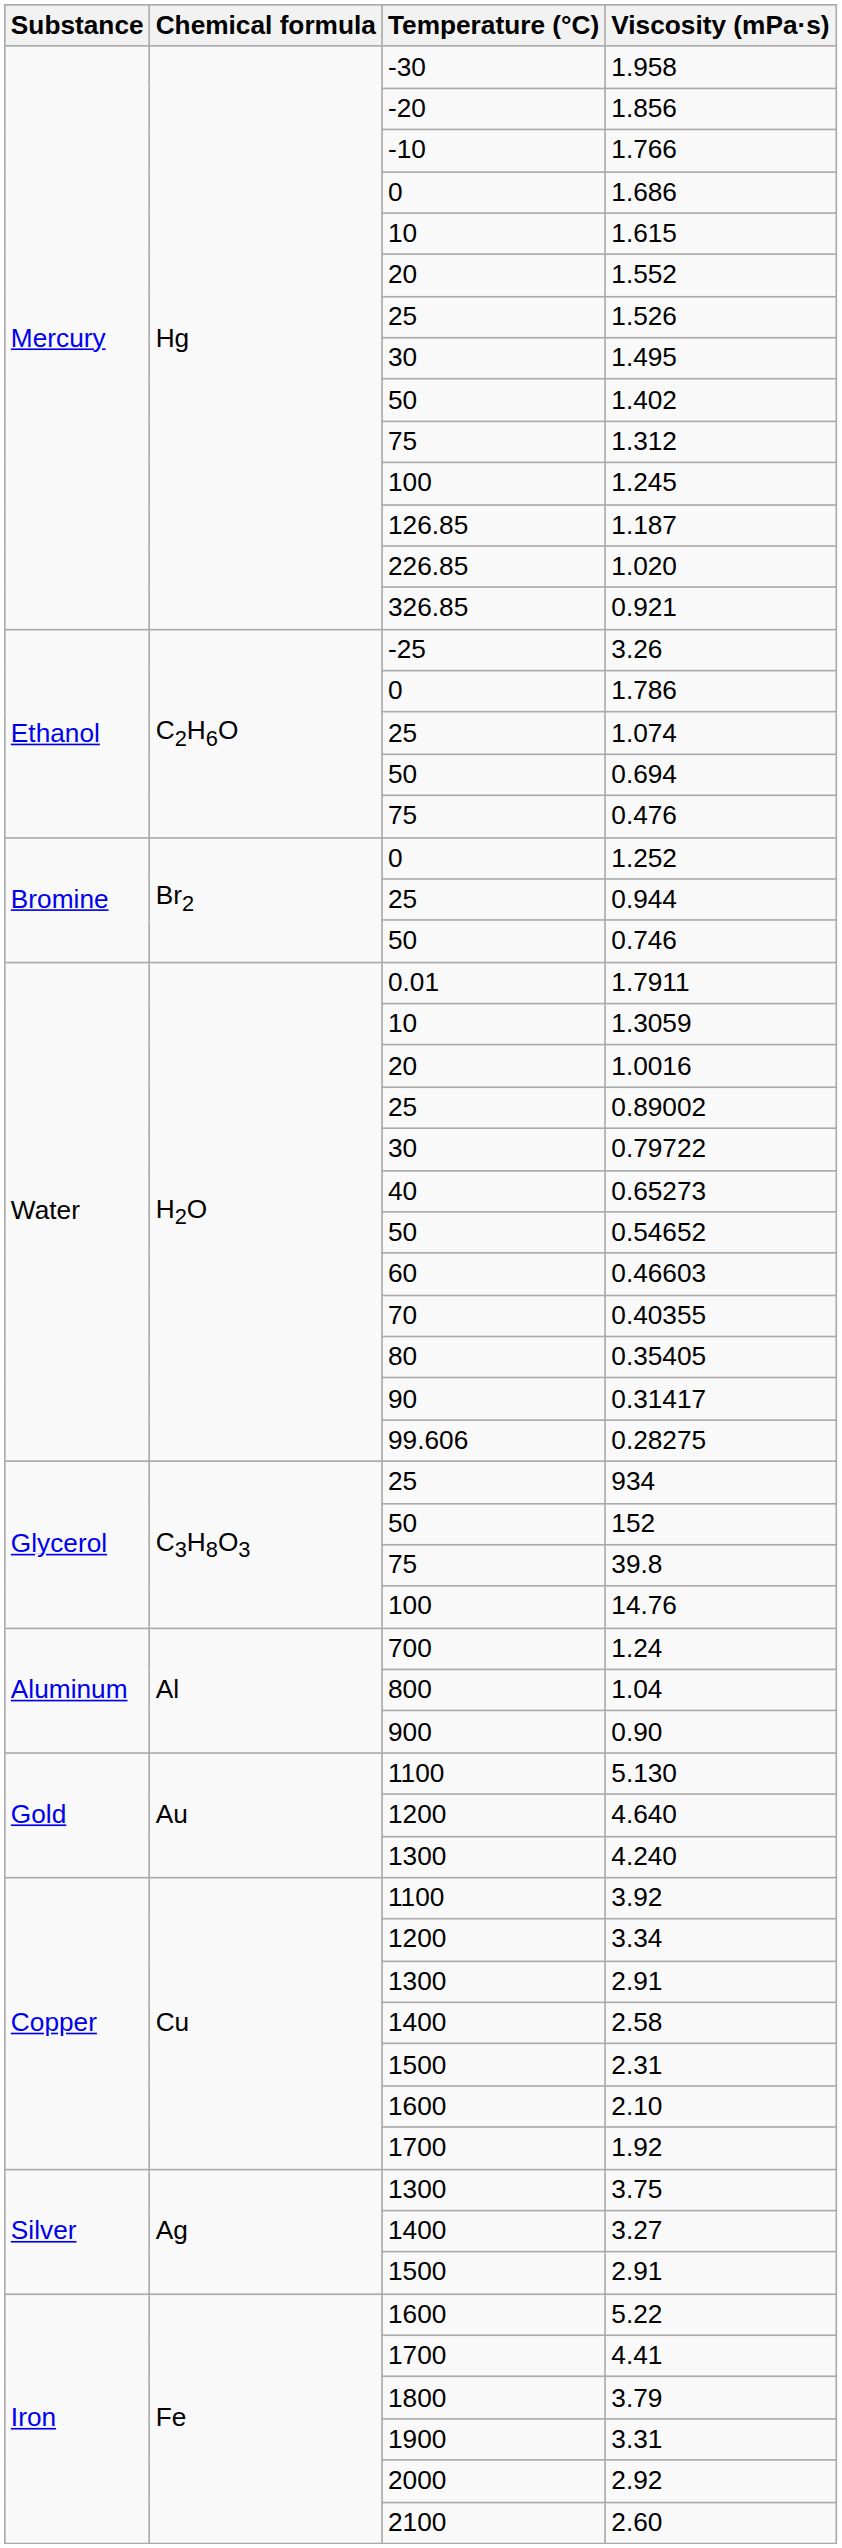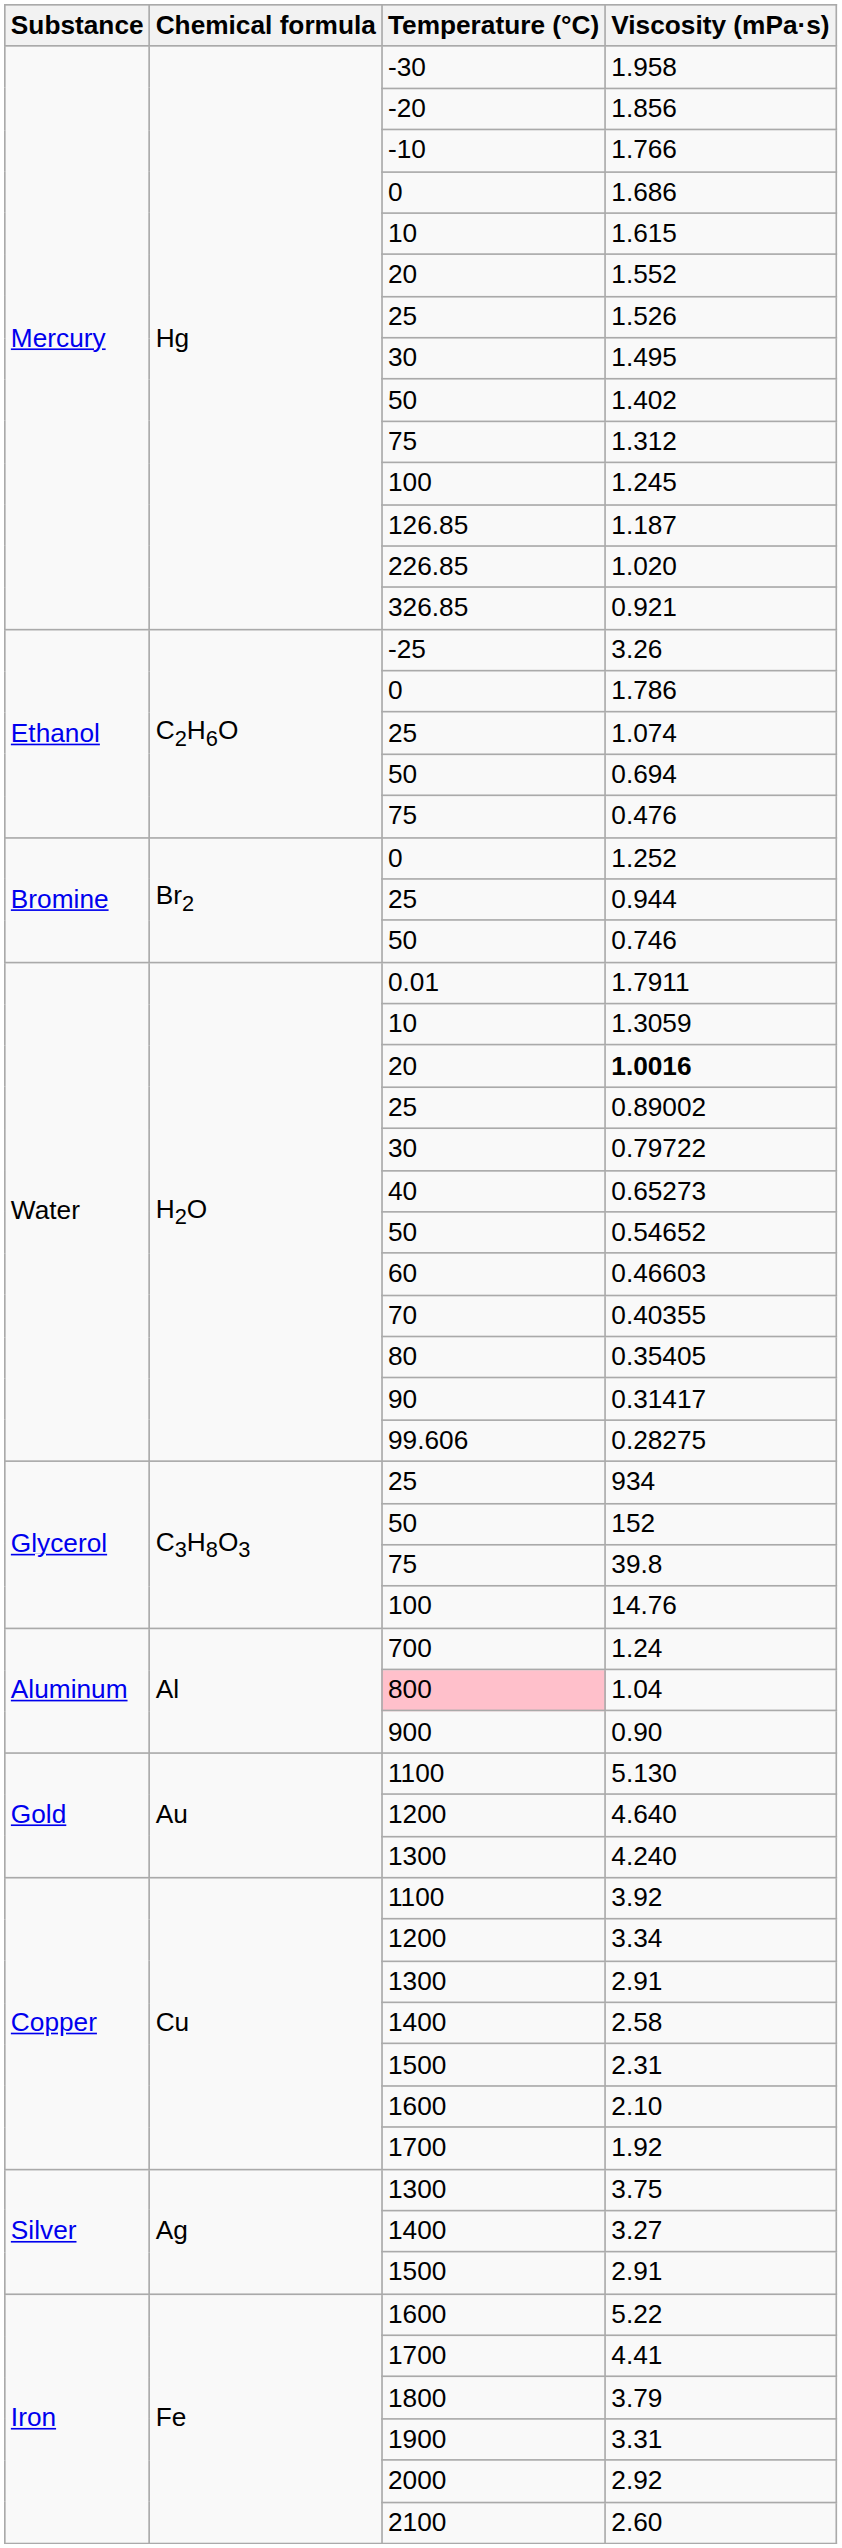(651, 1065) normal -> (651, 1065) bold
(410, 1689) no background -> (410, 1689) pink background
